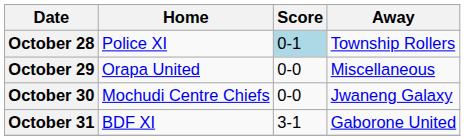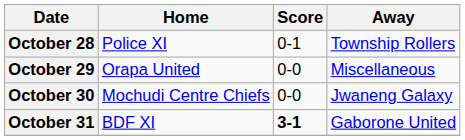(289, 43) lightblue background -> (289, 43) no background
(289, 122) normal -> (289, 122) bold
